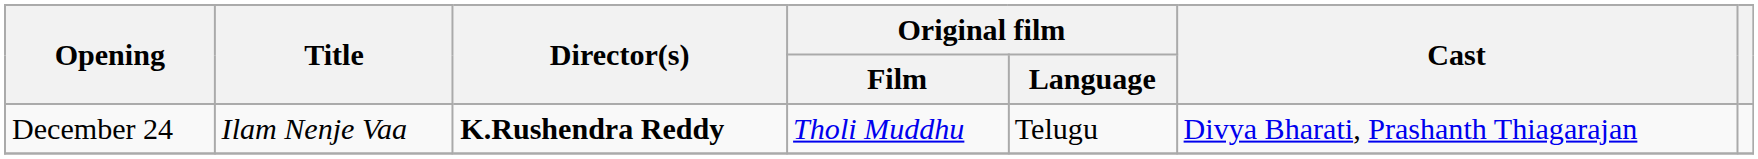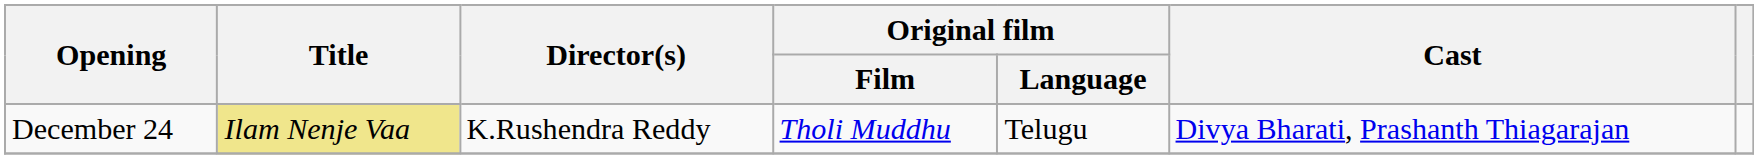(314, 128) no background -> (317, 128) khaki background
(592, 128) bold -> (589, 128) normal
